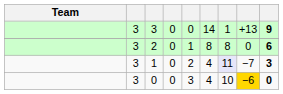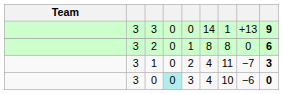(227, 64) lavender background -> (227, 64) no background
(172, 81) no background -> (172, 81) paleturquoise background
(248, 81) gold background -> (248, 81) no background
